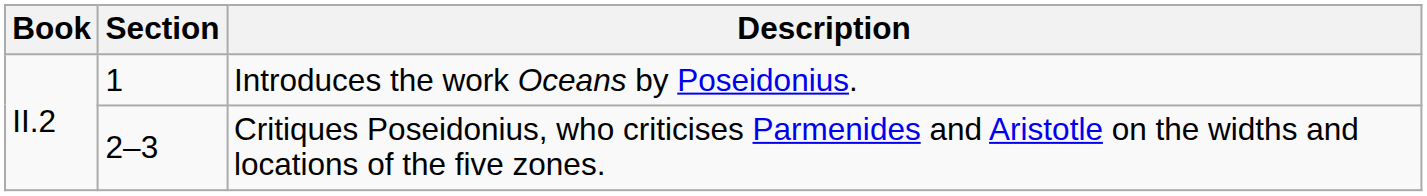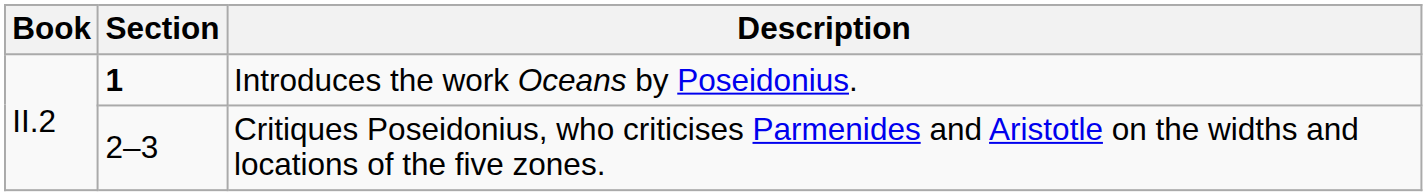(114, 79) normal -> (114, 79) bold
